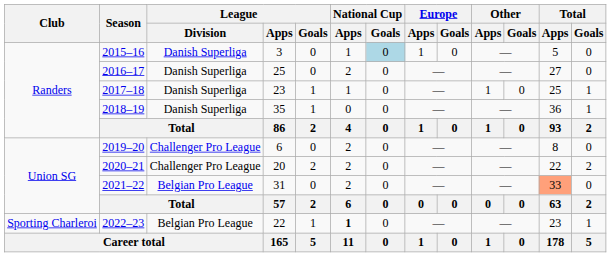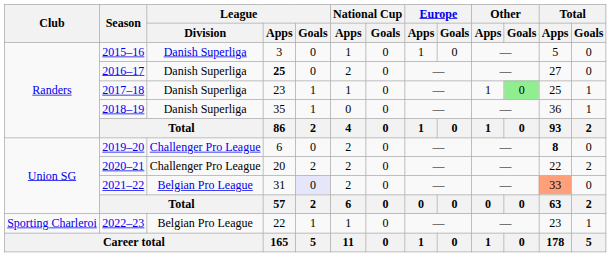(386, 52) lightblue background -> (386, 52) no background
(279, 71) normal -> (279, 71) bold
(522, 90) no background -> (522, 90) lightgreen background
(555, 147) normal -> (555, 147) bold
(313, 185) no background -> (313, 185) lavender background
(348, 223) bold -> (348, 223) normal
